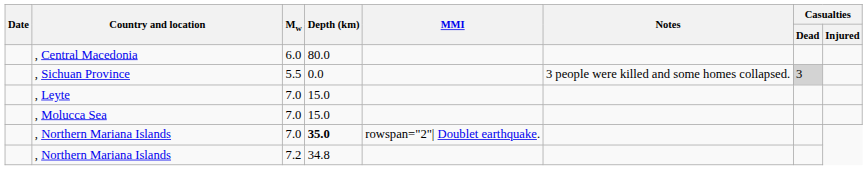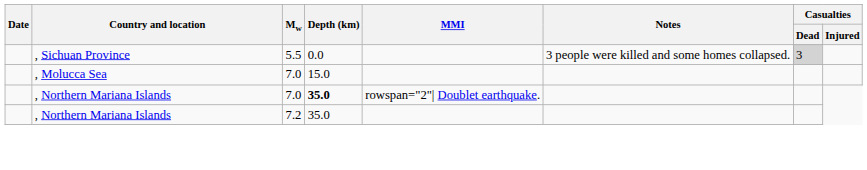- row: (86, 54)
- row: (52, 94)
(319, 154) 34.8 -> (319, 114) 35.0
